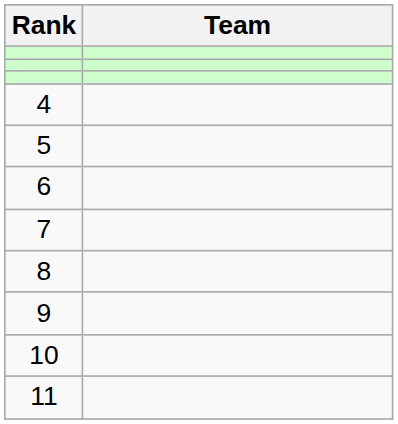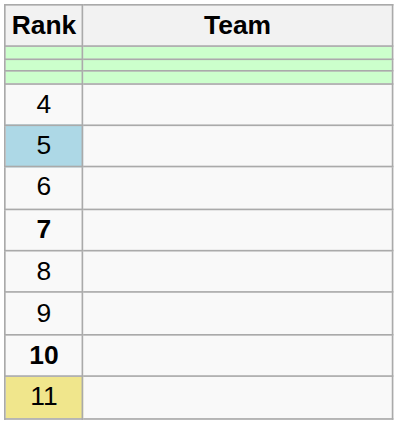(44, 145) no background -> (44, 145) lightblue background
(44, 229) normal -> (44, 229) bold
(44, 355) normal -> (44, 355) bold
(44, 396) no background -> (44, 396) khaki background
